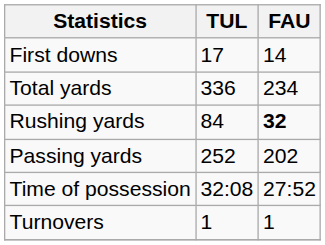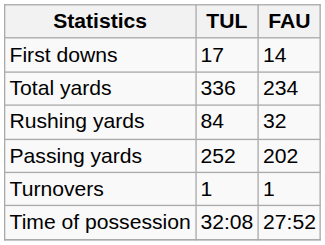(275, 121) bold -> (275, 121) normal
rows swapped: (57, 222) <-> (100, 188)
